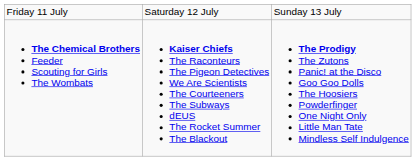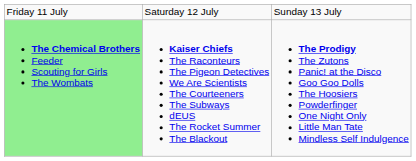(73, 66) no background -> (73, 66) lightgreen background
